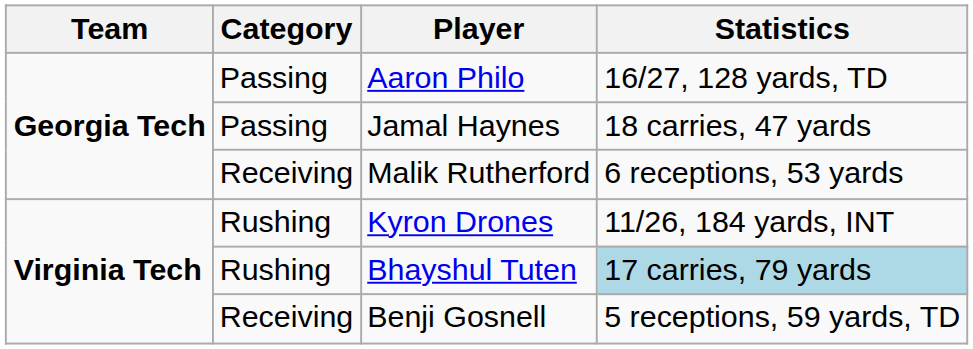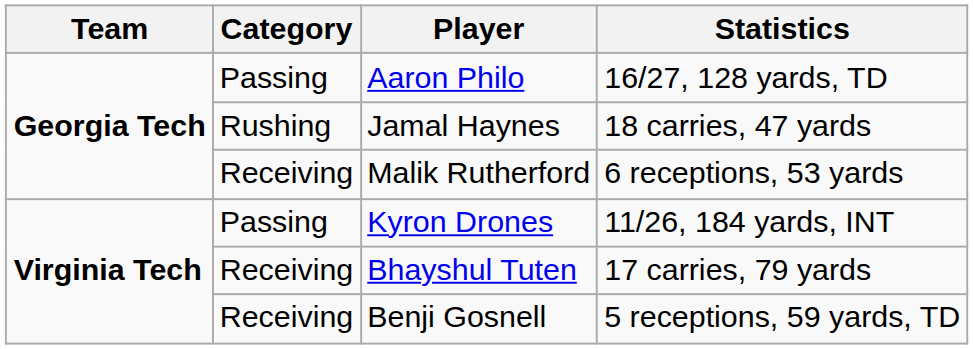(274, 125) Passing -> (275, 125) Rushing
(275, 221) Rushing -> (274, 221) Passing
(275, 270) Rushing -> (286, 270) Receiving
(738, 270) lightblue background -> (738, 270) no background
